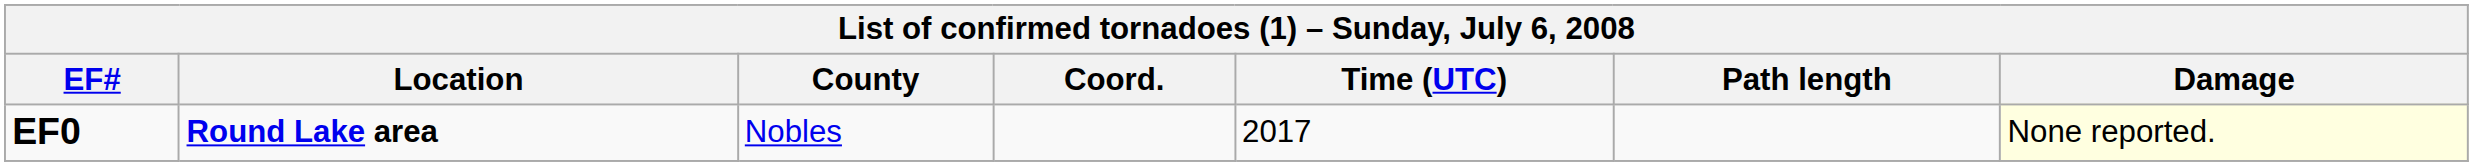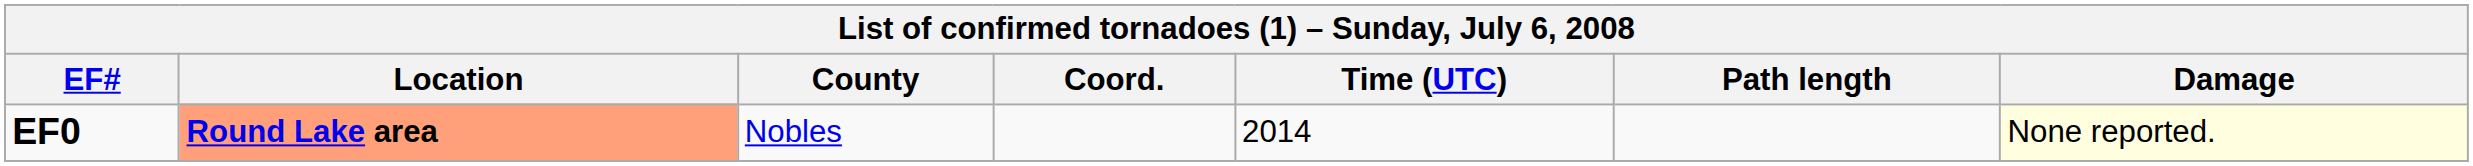(312, 132) no background -> (312, 132) lightsalmon background
(1277, 132) 2017 -> (1277, 132) 2014
